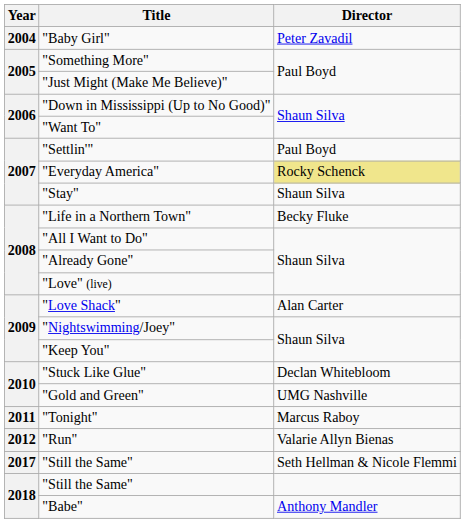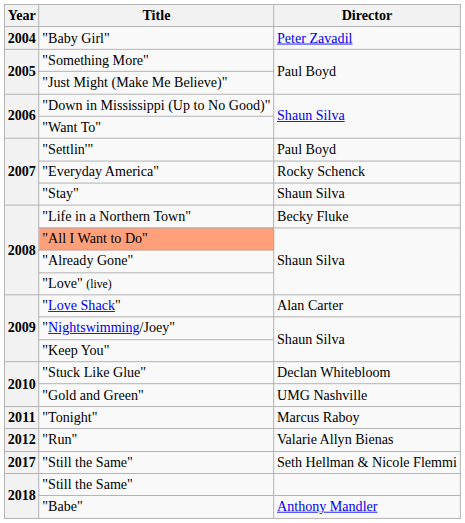(321, 171) khaki background -> (321, 171) no background
(95, 238) no background -> (95, 238) lightsalmon background
